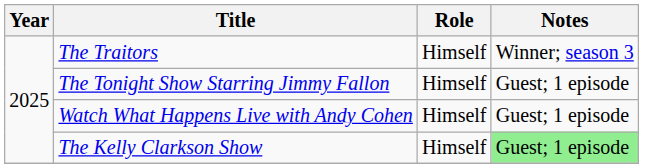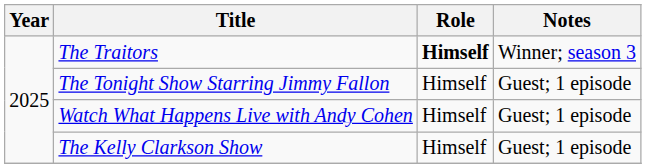(454, 52) normal -> (455, 52) bold
(562, 147) lightgreen background -> (565, 147) no background
